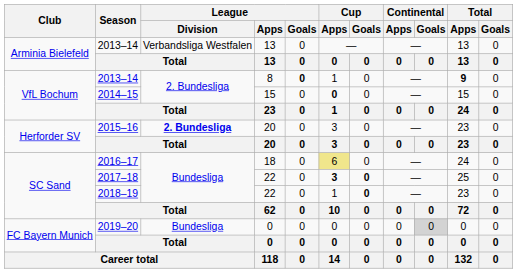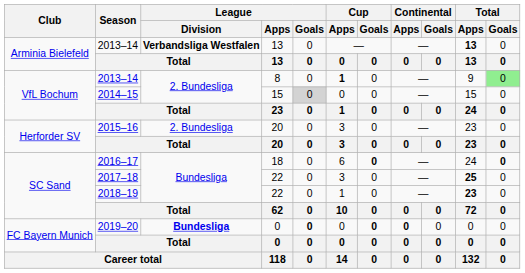(197, 45) normal -> (201, 45) bold
(463, 45) normal -> (471, 45) bold
(302, 78) bold -> (310, 78) normal
(334, 78) normal -> (342, 78) bold
(463, 78) bold -> (471, 78) normal
(496, 78) no background -> (503, 78) lightgreen background
(302, 95) no background -> (310, 95) lightgrey background
(334, 95) bold -> (342, 95) normal
(197, 128) bold -> (201, 128) normal
(334, 161) khaki background -> (342, 161) no background
(367, 161) normal -> (374, 161) bold
(496, 161) normal -> (503, 161) bold
(334, 177) bold -> (342, 177) normal
(367, 177) bold -> (374, 177) normal
(463, 177) normal -> (471, 177) bold
(367, 194) bold -> (374, 194) normal
(463, 194) normal -> (471, 194) bold
(197, 227) normal -> (201, 227) bold
(302, 227) normal -> (310, 227) bold
(367, 227) normal -> (374, 227) bold
(399, 227) normal -> (406, 227) bold
(431, 227) lightgrey background -> (439, 227) no background
